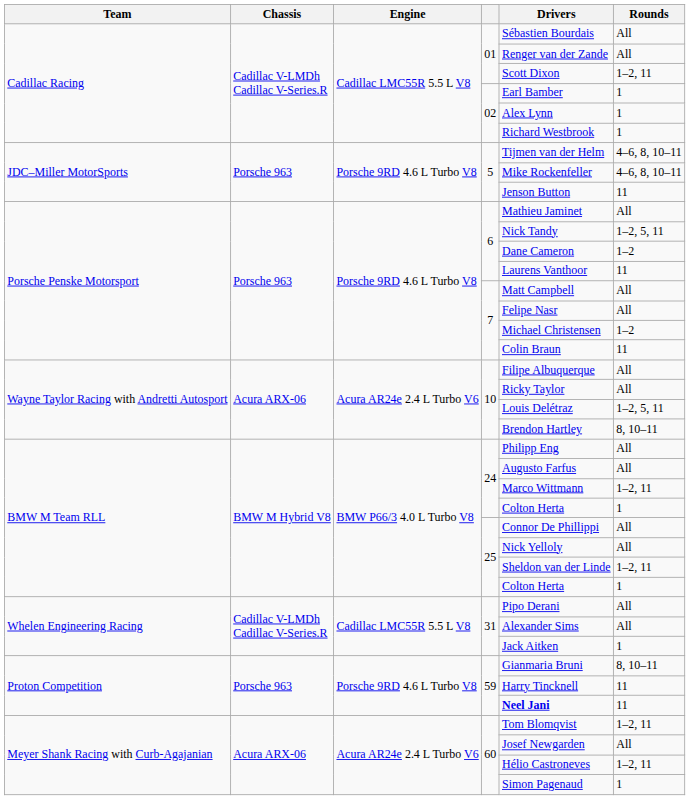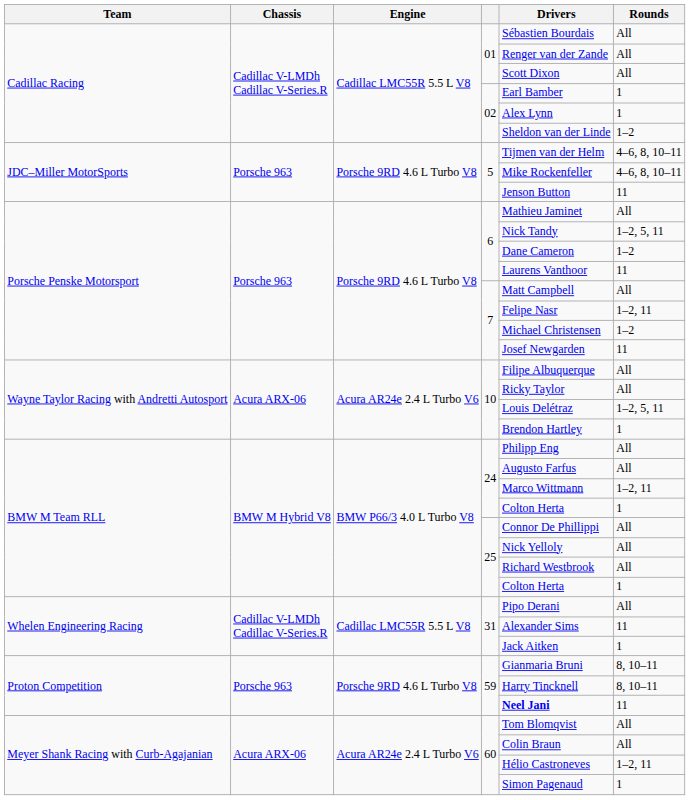(634, 73) 1–2, 11 -> (624, 73) All
(548, 132) Richard Westbrook -> (556, 132) Sheldon van der Linde
(619, 132) 1 -> (625, 132) 1–2
(624, 310) All -> (634, 310) 1–2, 11
(531, 349) Colin Braun -> (543, 349) Josef Newgarden
(637, 428) 8, 10–11 -> (619, 428) 1
(556, 566) Sheldon van der Linde -> (548, 566) Richard Westbrook
(634, 566) 1–2, 11 -> (624, 566) All
(624, 626) All -> (622, 626) 11
(622, 685) 11 -> (637, 685) 8, 10–11
(634, 724) 1–2, 11 -> (624, 724) All
(543, 744) Josef Newgarden -> (531, 744) Colin Braun
